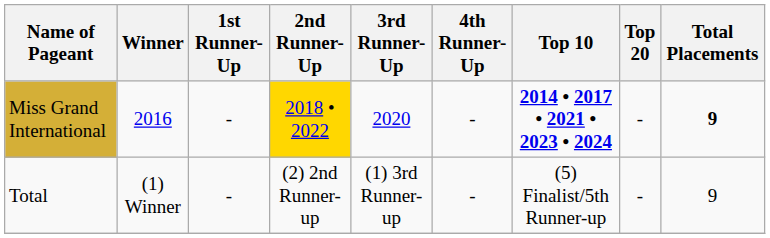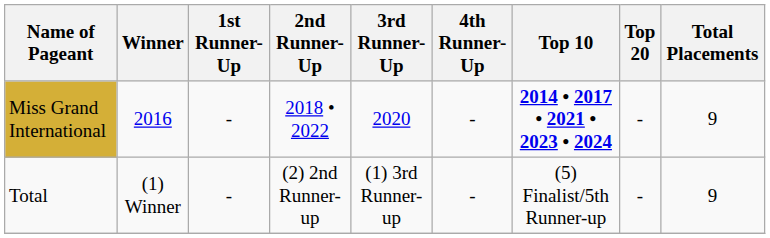(310, 119) gold background -> (310, 119) no background
(712, 119) bold -> (712, 119) normal
